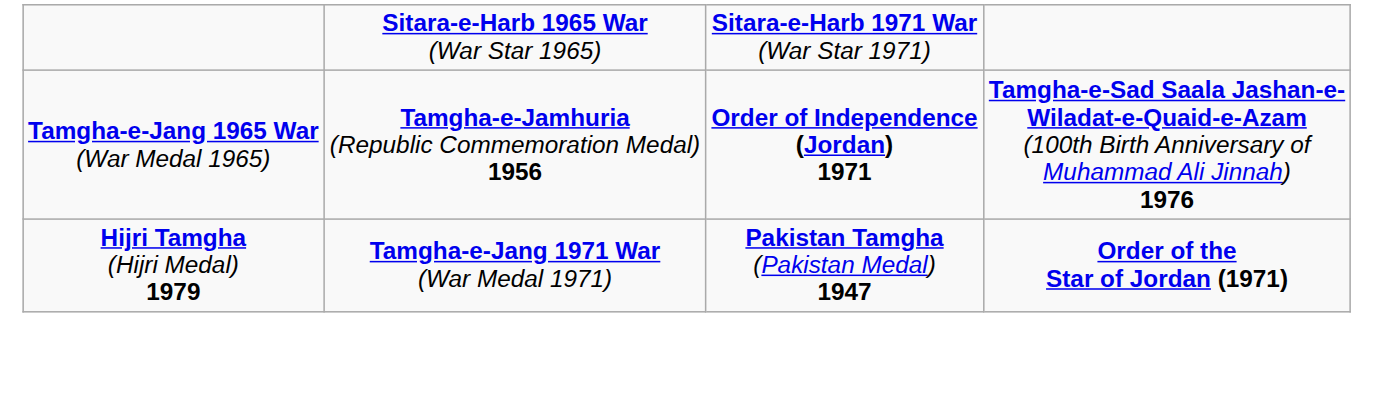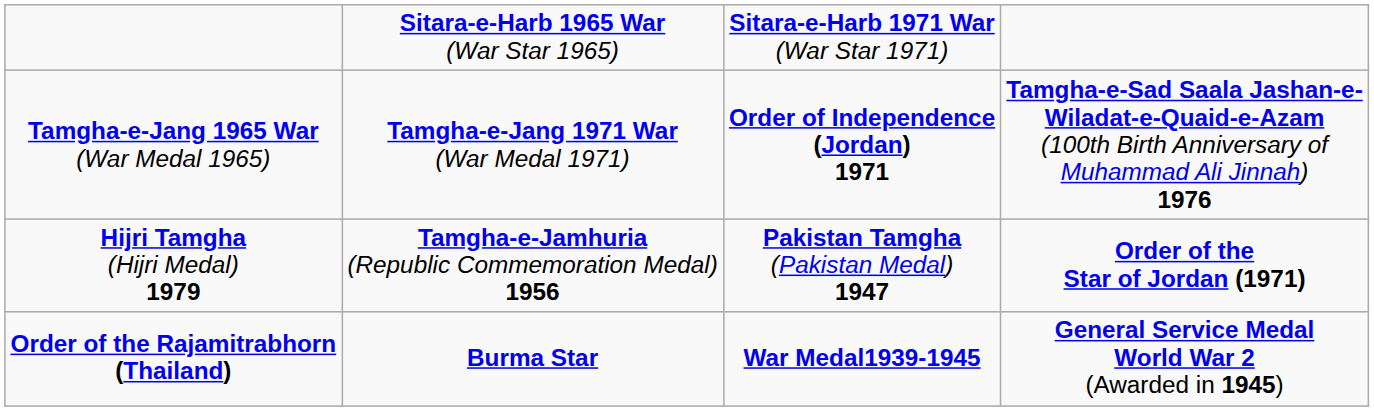(515, 144) Tamgha-e-Jamhuria (Republic Commemoration Medal) 1956 -> (533, 144) Tamgha-e-Jang 1971 War (War Medal 1971)
(515, 265) Tamgha-e-Jang 1971 War (War Medal 1971) -> (533, 265) Tamgha-e-Jamhuria (Republic Commemoration Medal) 1956
+ row: (173, 358)
